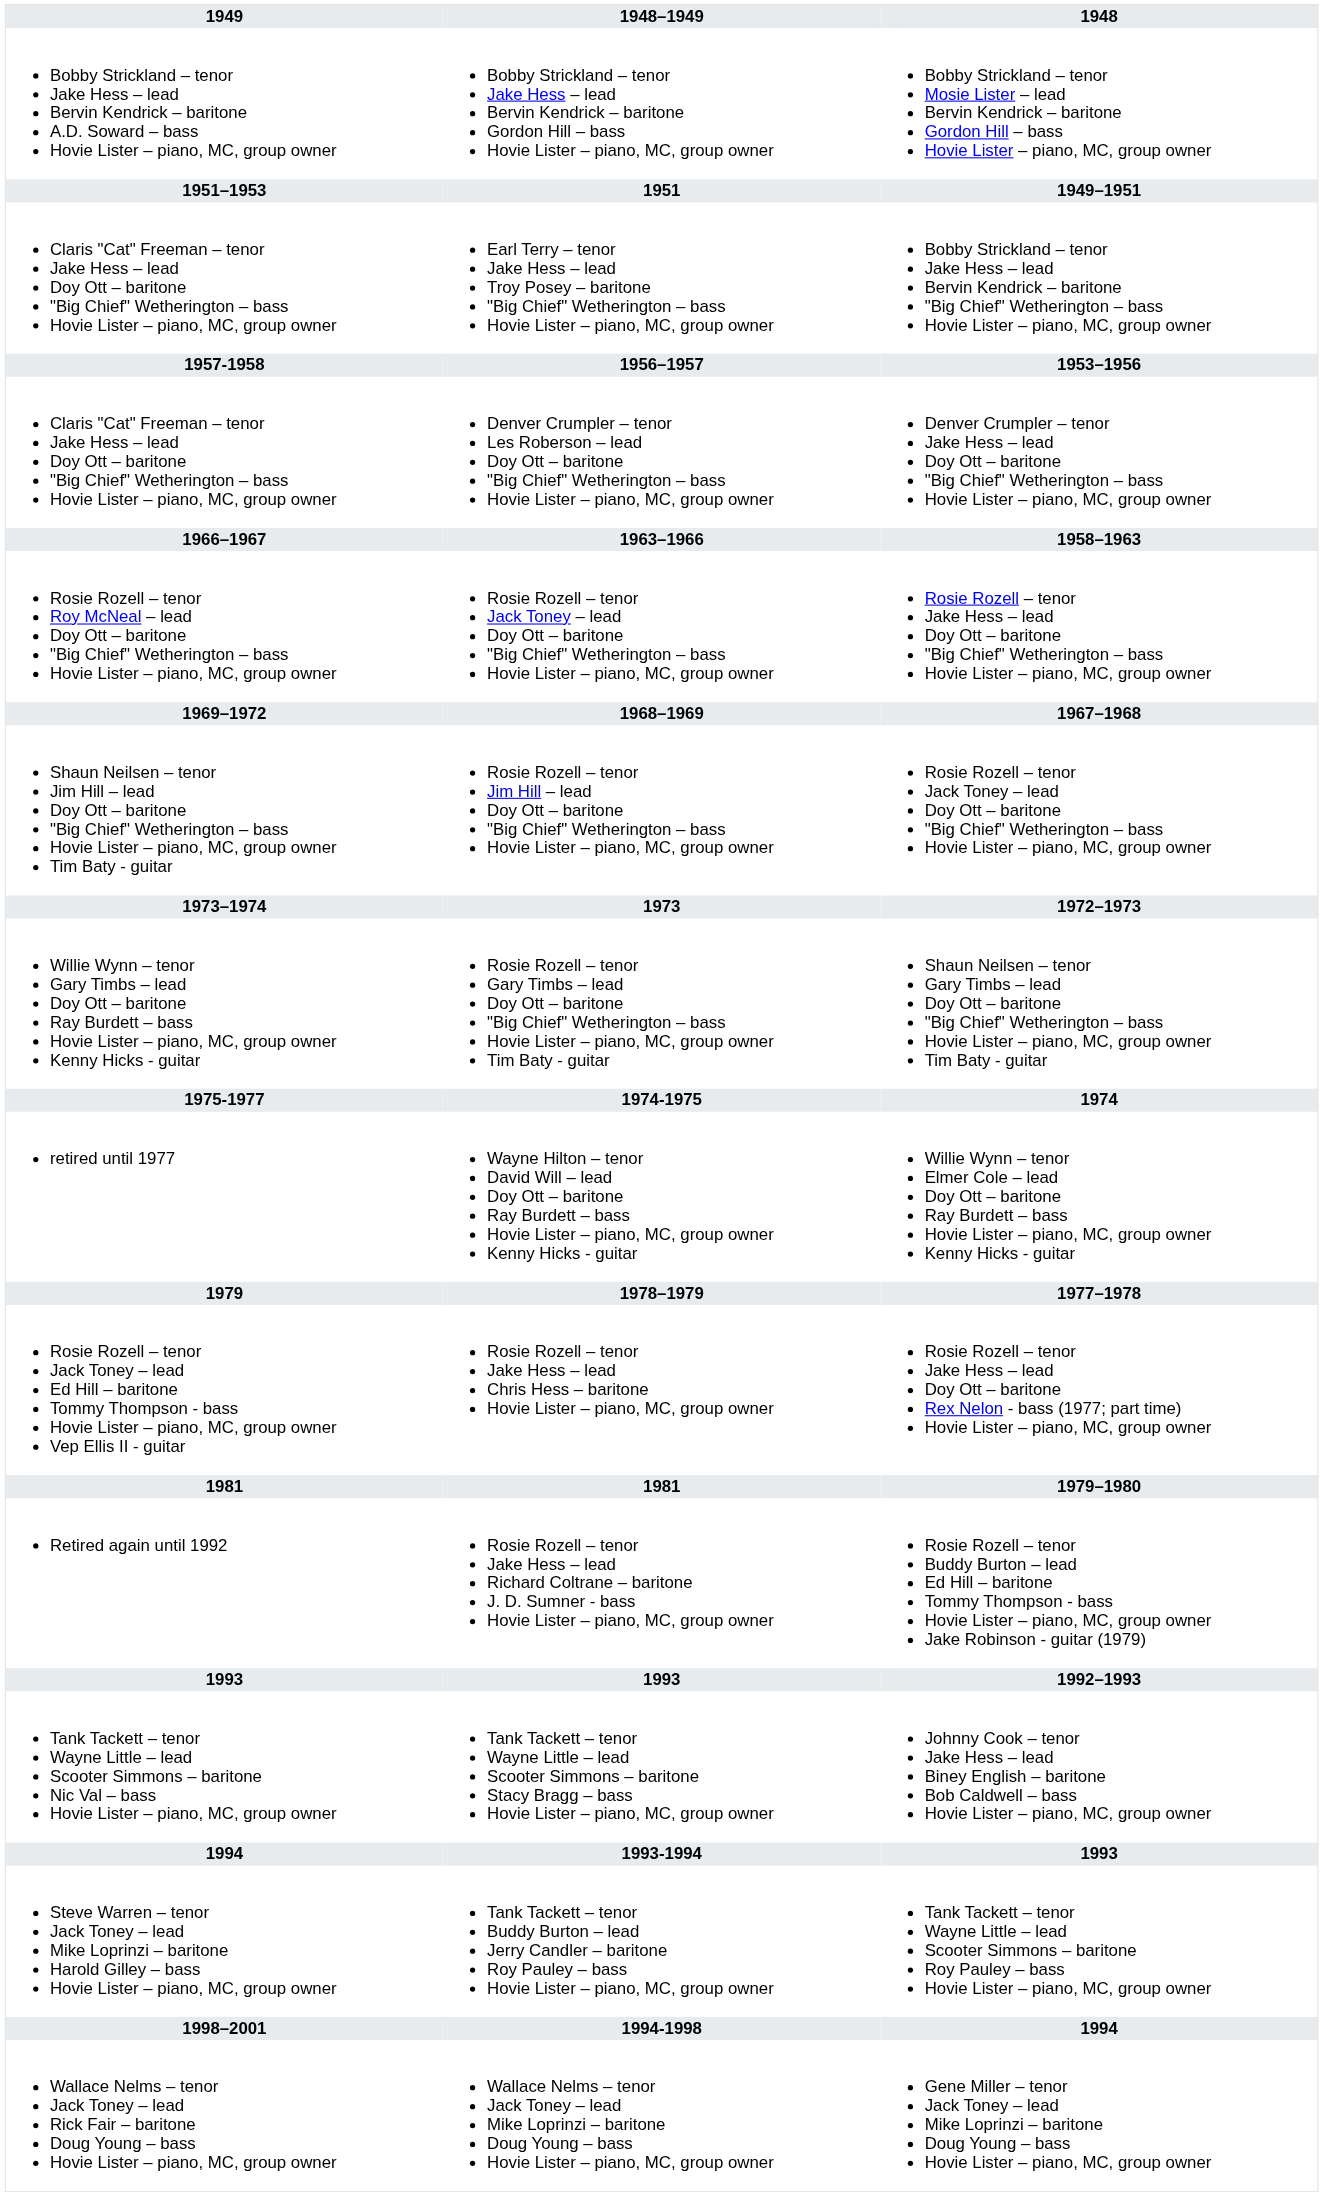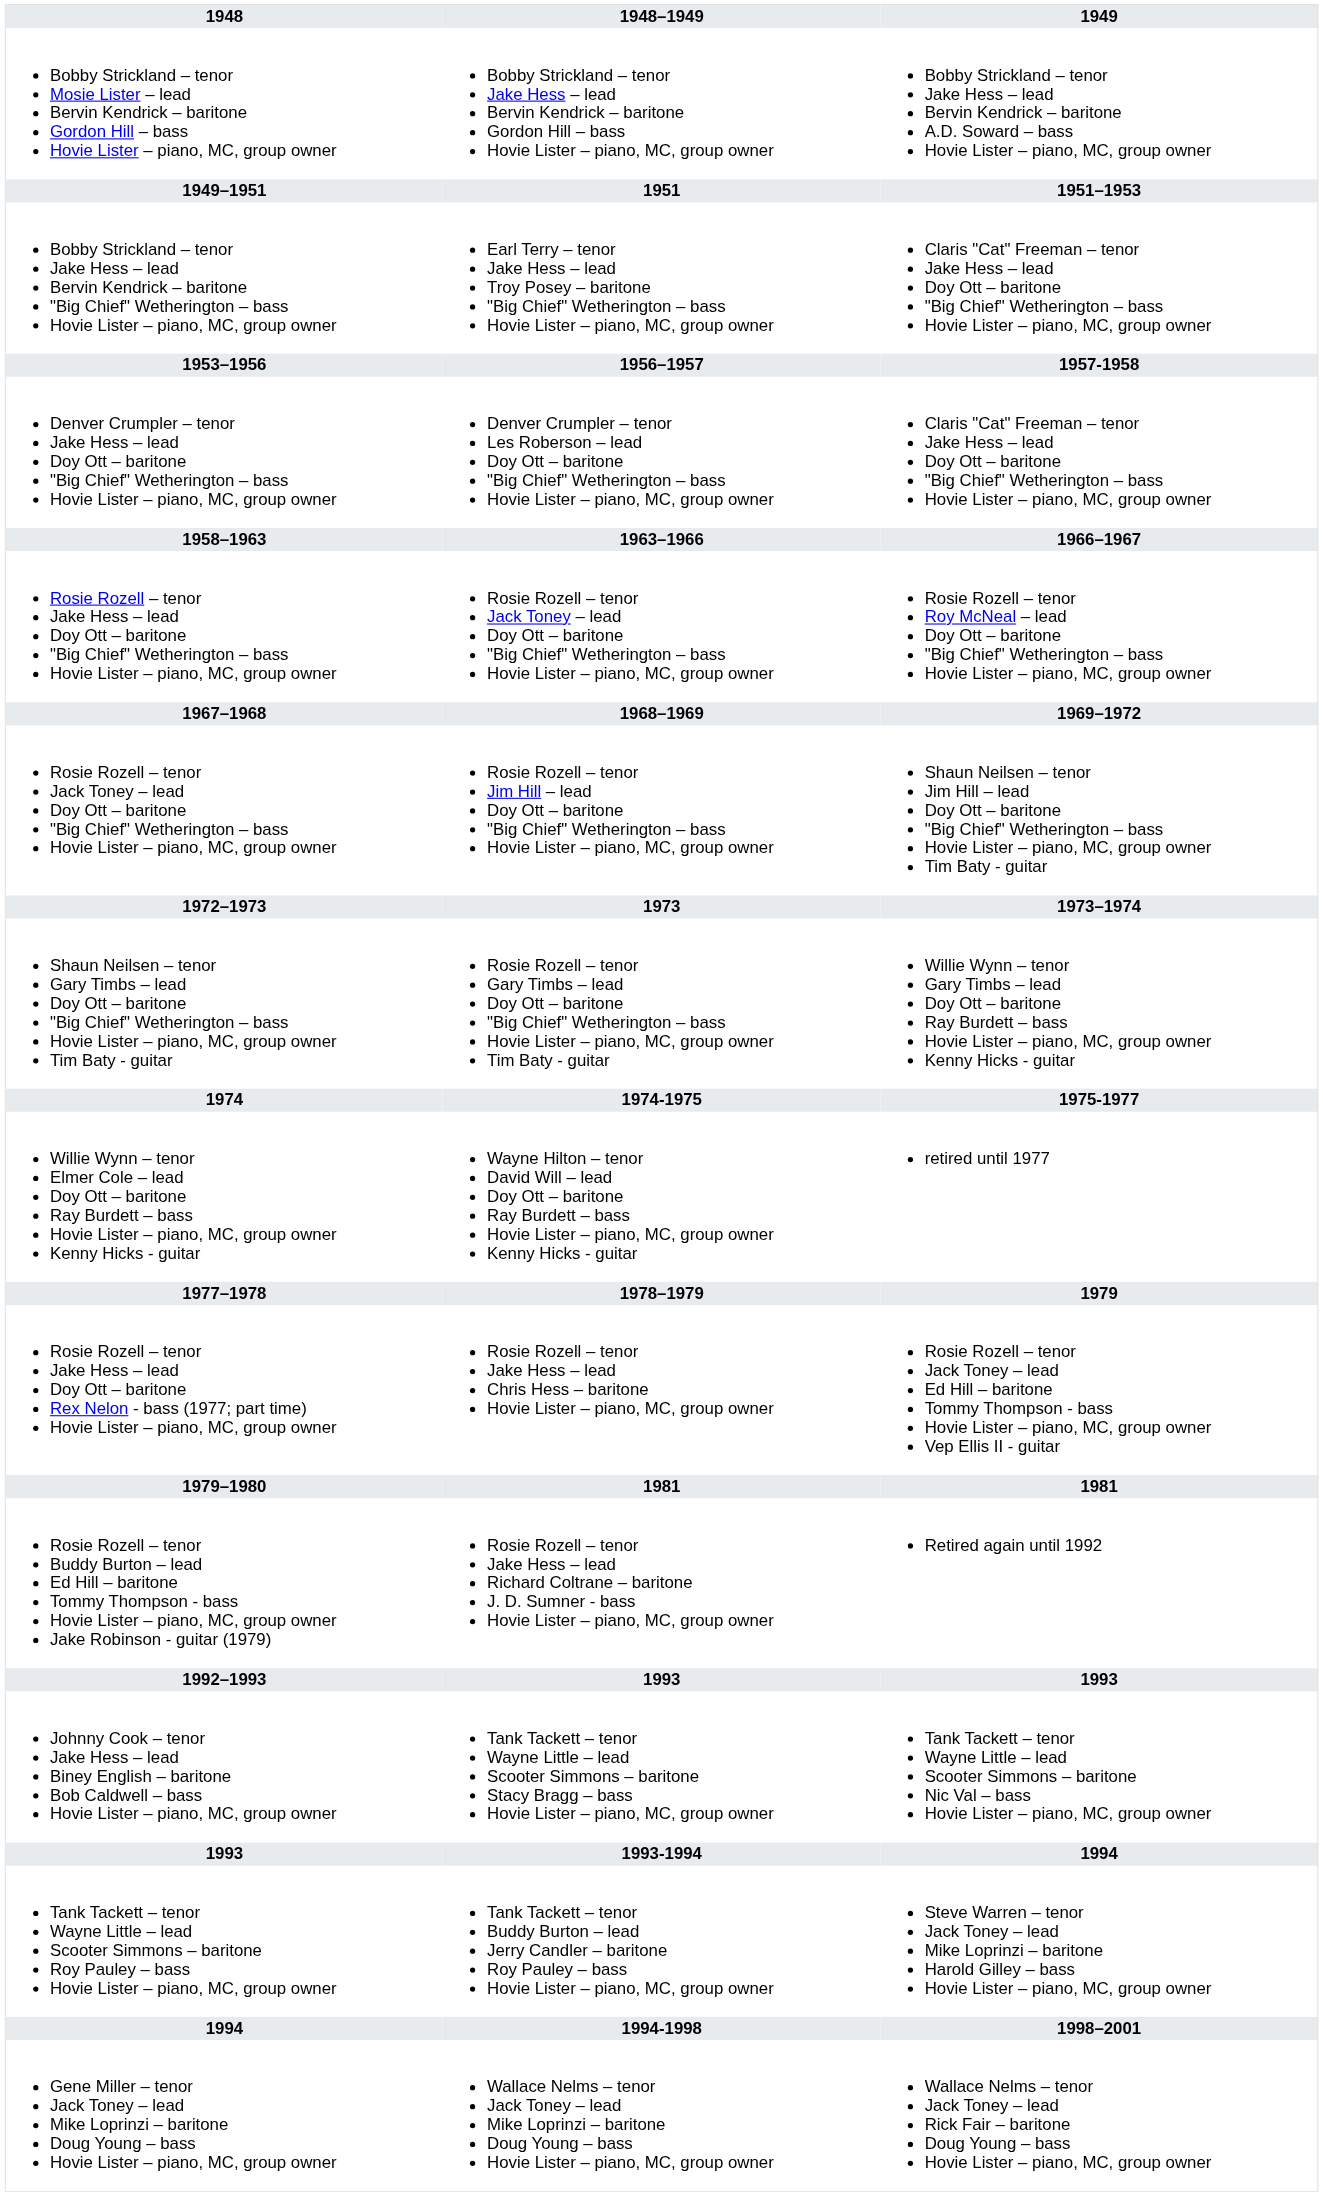columns swapped: (1099, 16) <-> (224, 16)
